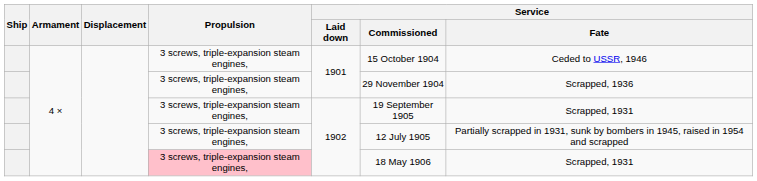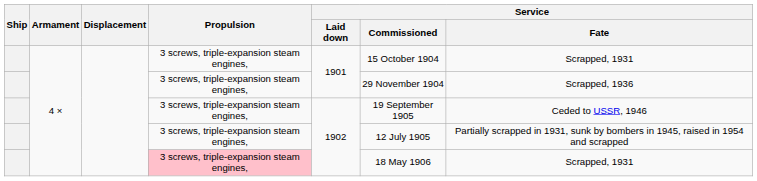(599, 58) Ceded to USSR, 1946 -> (599, 58) Scrapped, 1931
(599, 110) Scrapped, 1931 -> (599, 110) Ceded to USSR, 1946
